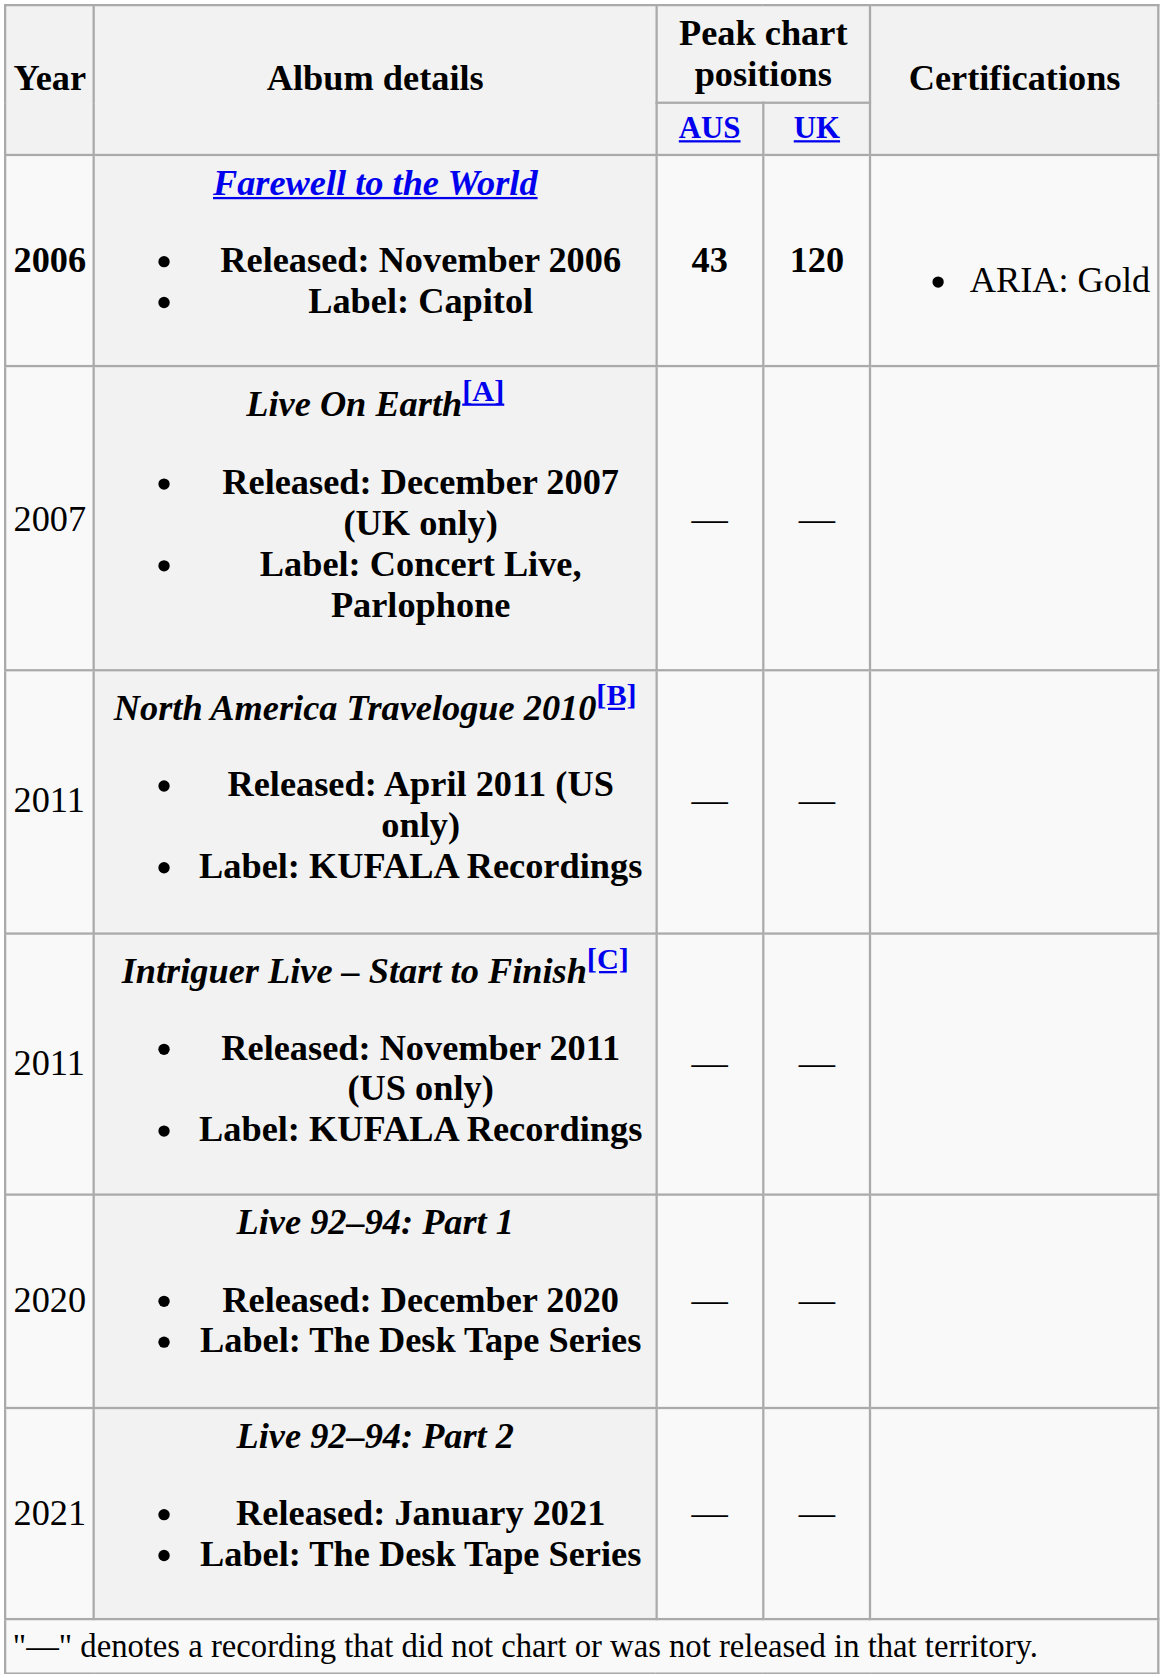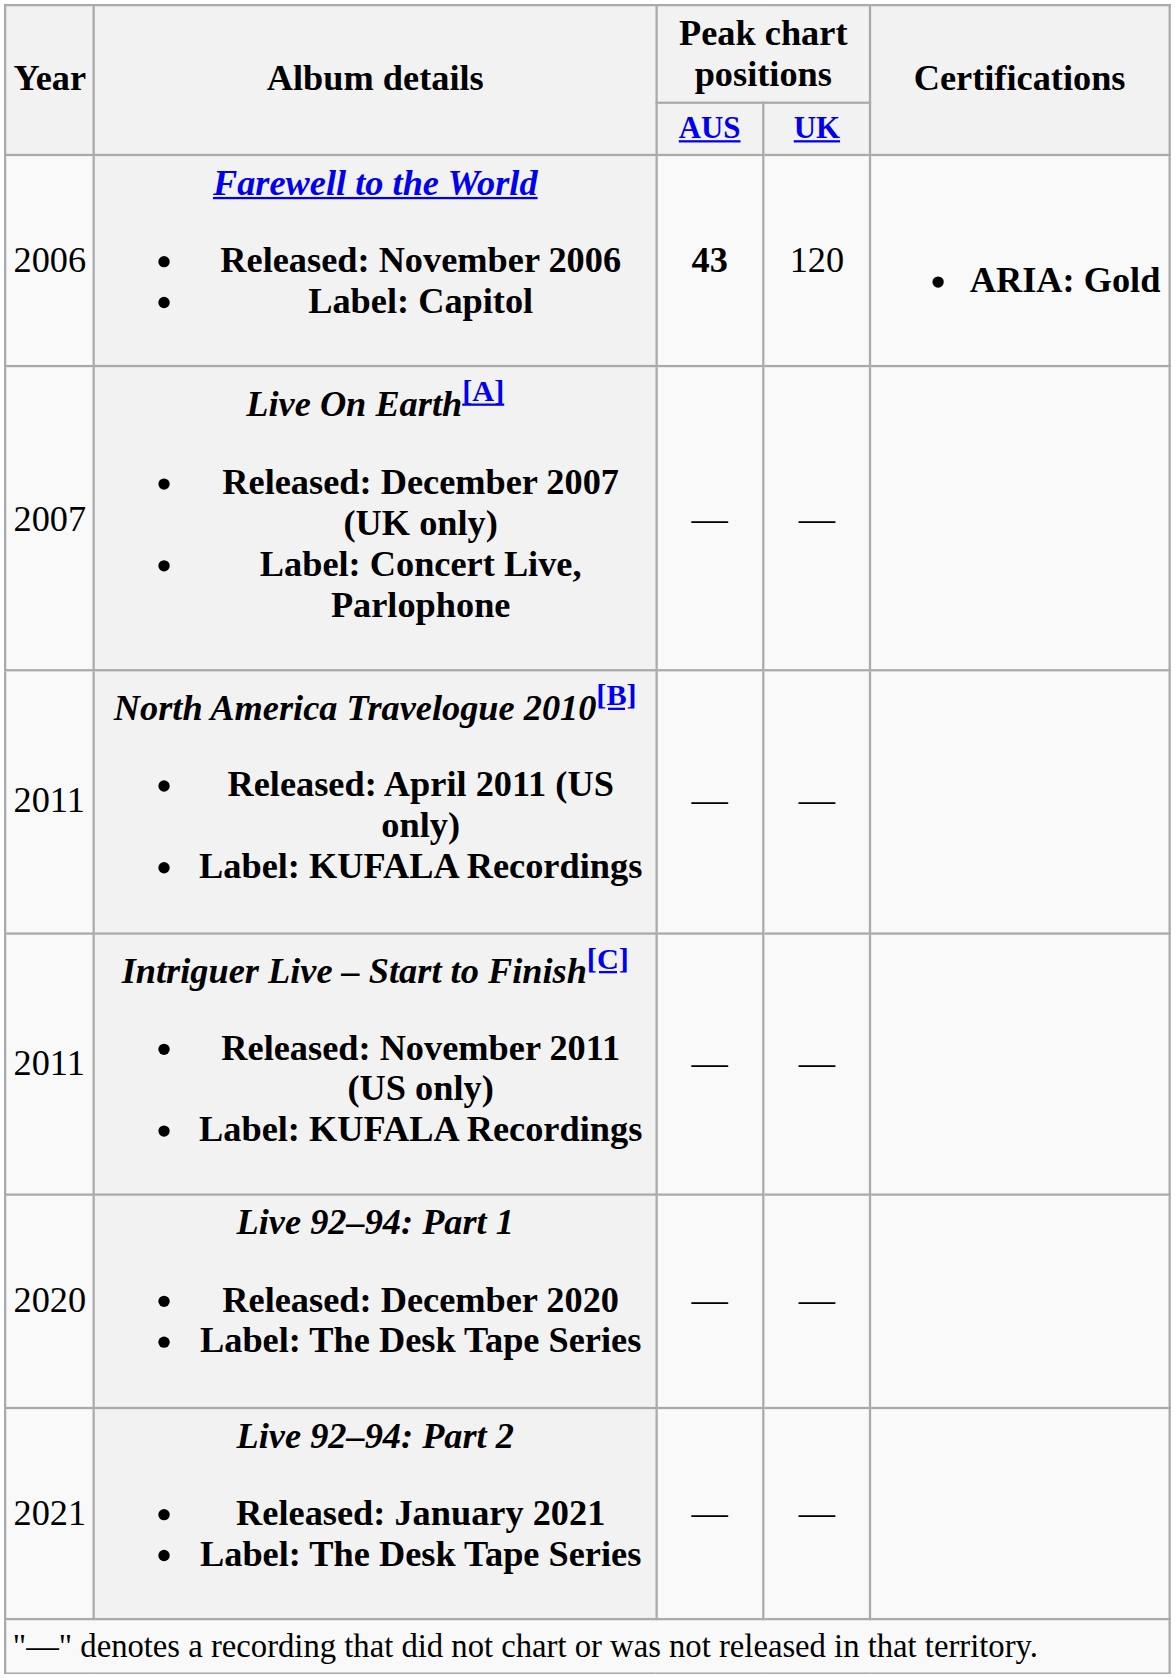(50, 259) bold -> (50, 259) normal
(817, 259) bold -> (817, 259) normal
(1015, 281) normal -> (1020, 281) bold
